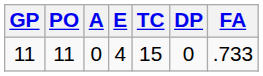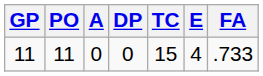columns swapped: (120, 20) <-> (189, 20)
